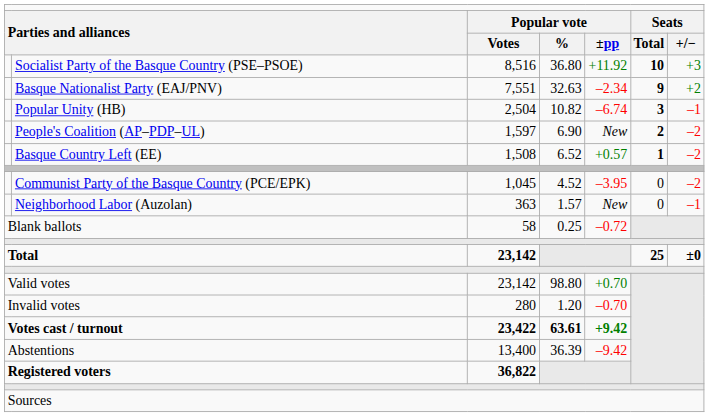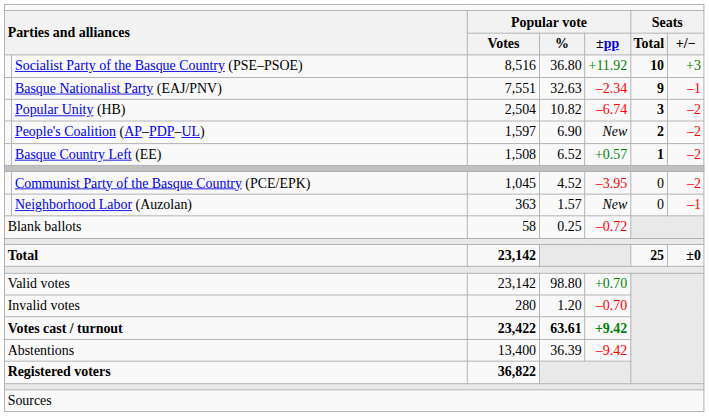(694, 88) +2 -> (694, 88) –1
(694, 110) –1 -> (694, 110) –2
